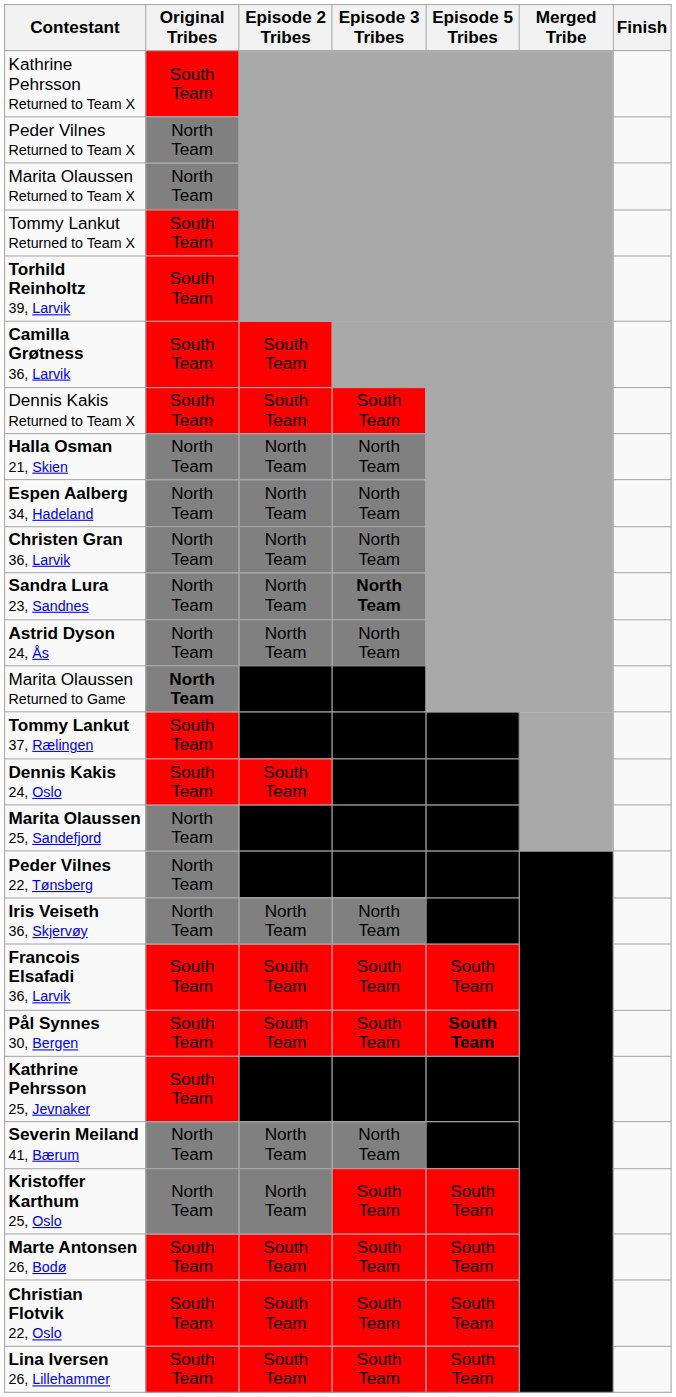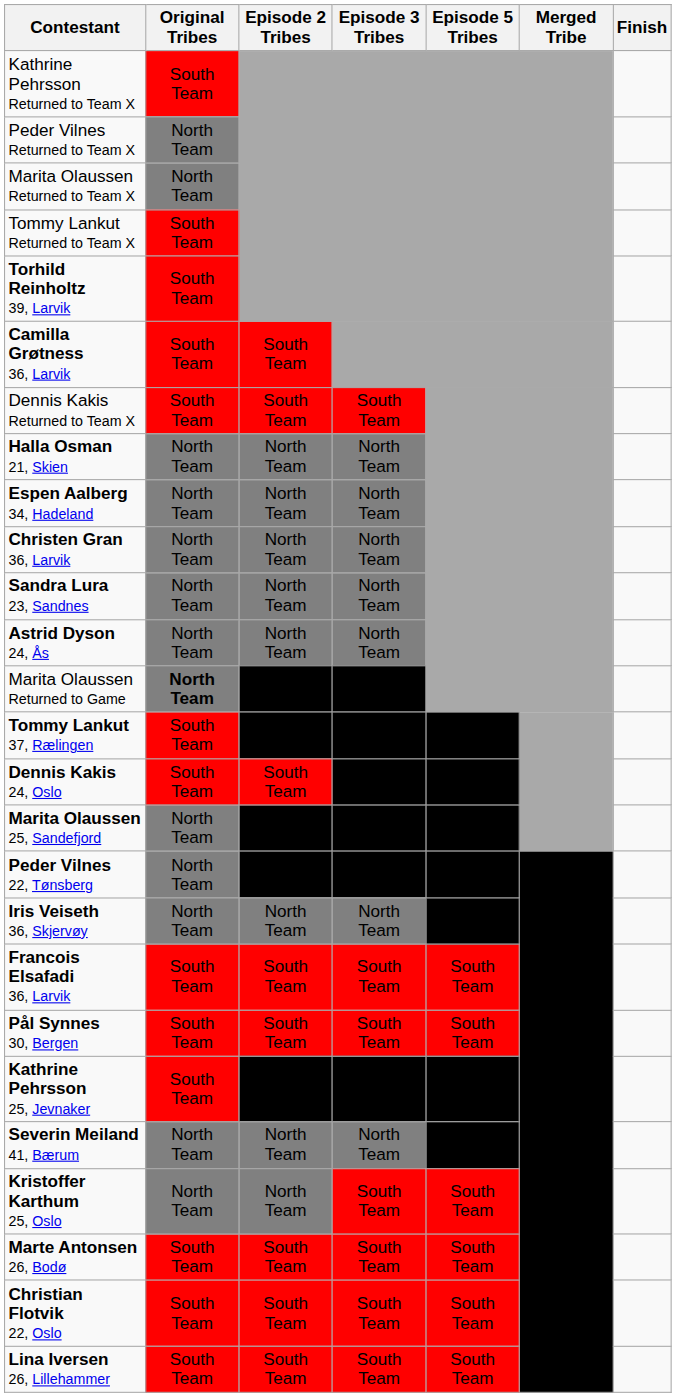(379, 596) bold -> (379, 596) normal
(473, 1032) bold -> (473, 1032) normal
